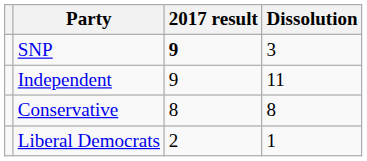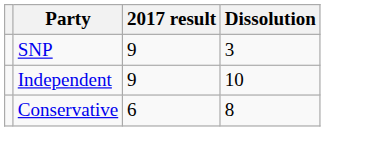(174, 49) bold -> (132, 49) normal
(276, 79) 11 -> (234, 79) 10
(174, 110) 8 -> (132, 110) 6
- row: (89, 140)
